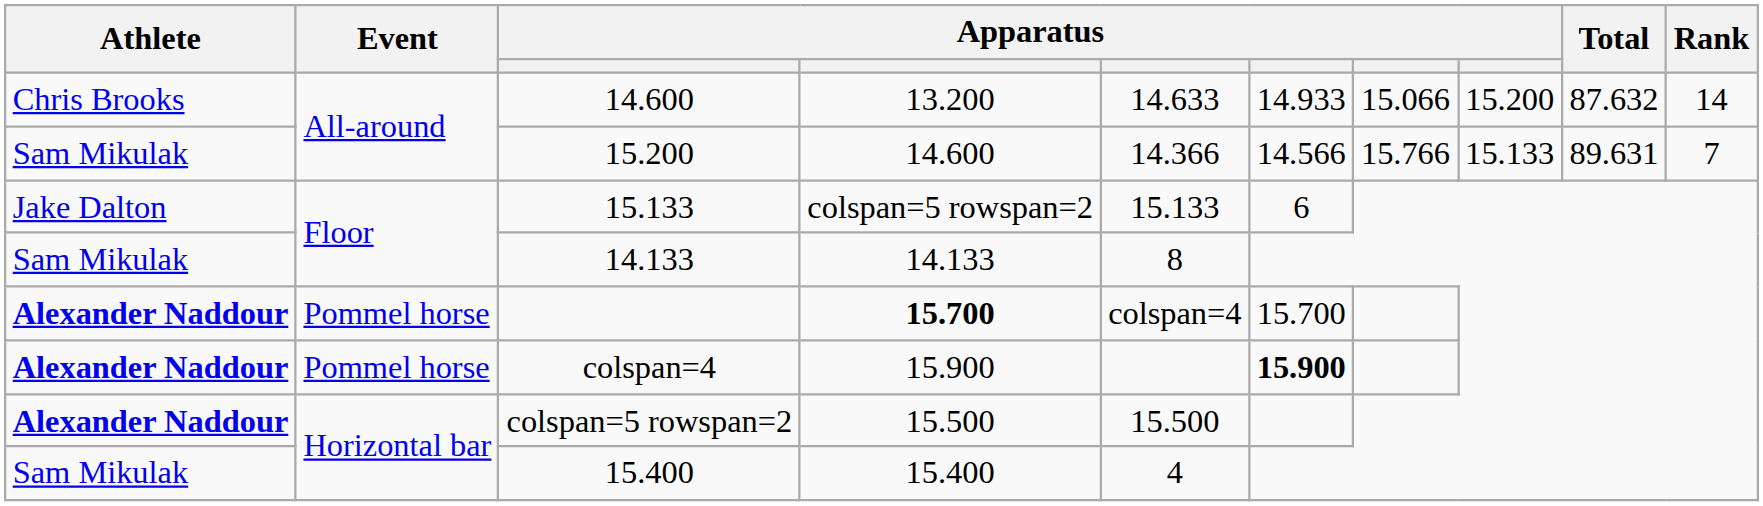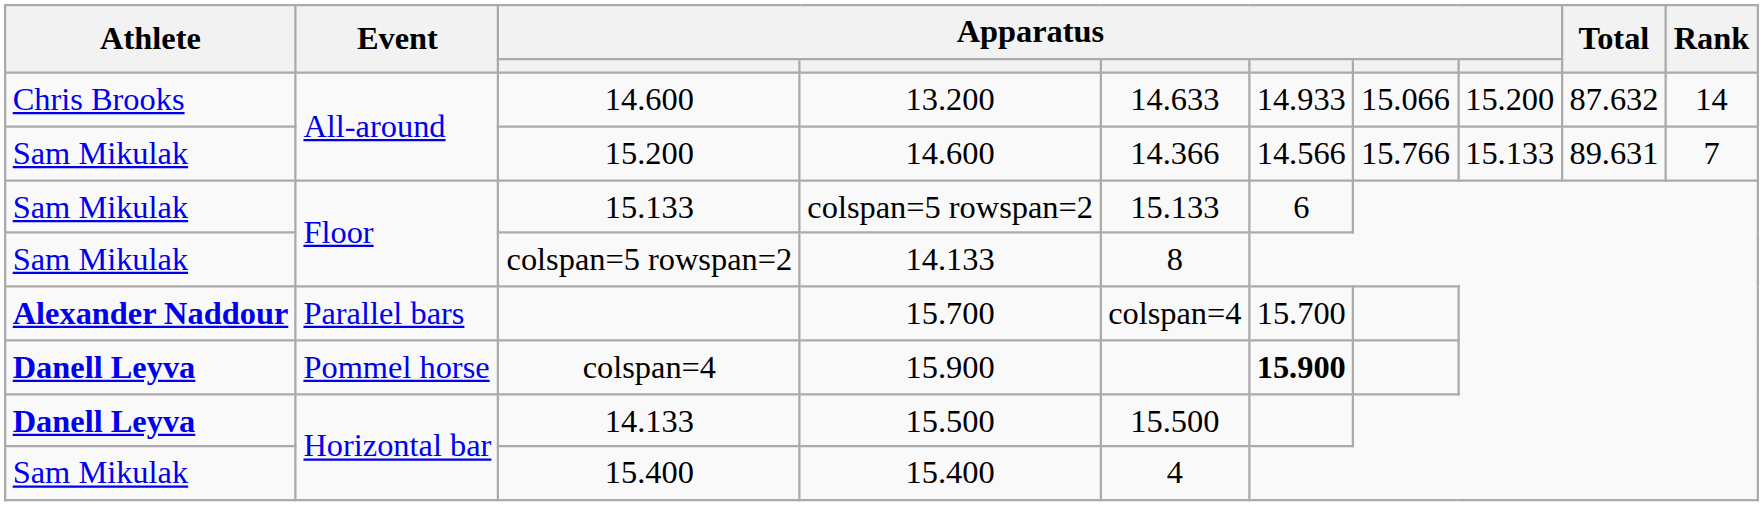(90, 206) Jake Dalton -> (100, 206) Sam Mikulak
(649, 259) 14.133 -> (649, 259) colspan=5 rowspan=2
(397, 313) Pommel horse -> (384, 313) Parallel bars
(950, 313) bold -> (950, 313) normal
(150, 366) Alexander Naddour -> (104, 366) Danell Leyva
(150, 420) Alexander Naddour -> (104, 420) Danell Leyva
(649, 420) colspan=5 rowspan=2 -> (649, 420) 14.133
